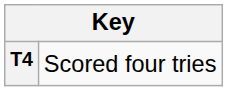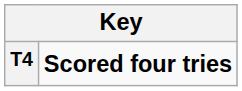(130, 63) normal -> (138, 63) bold
